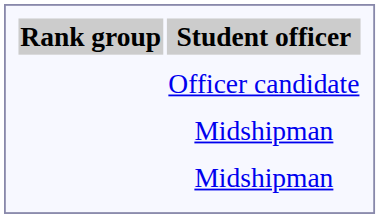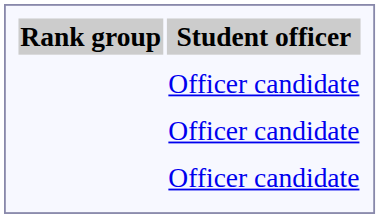(264, 130) Midshipman -> (264, 130) Officer candidate
(264, 177) Midshipman -> (264, 177) Officer candidate
